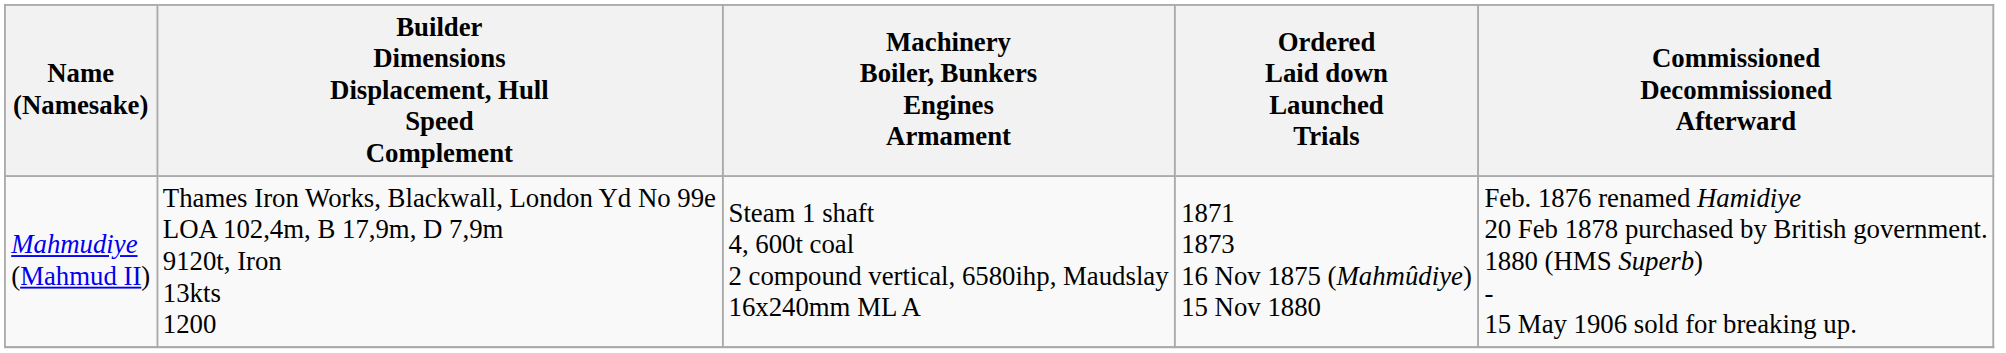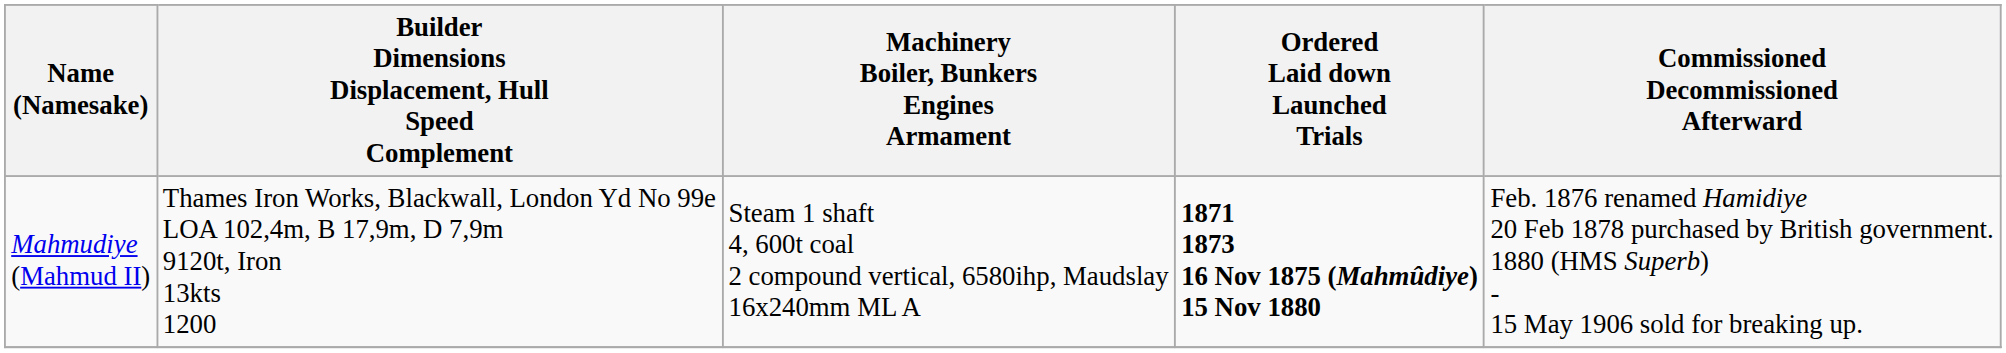(1326, 260) normal -> (1329, 260) bold
